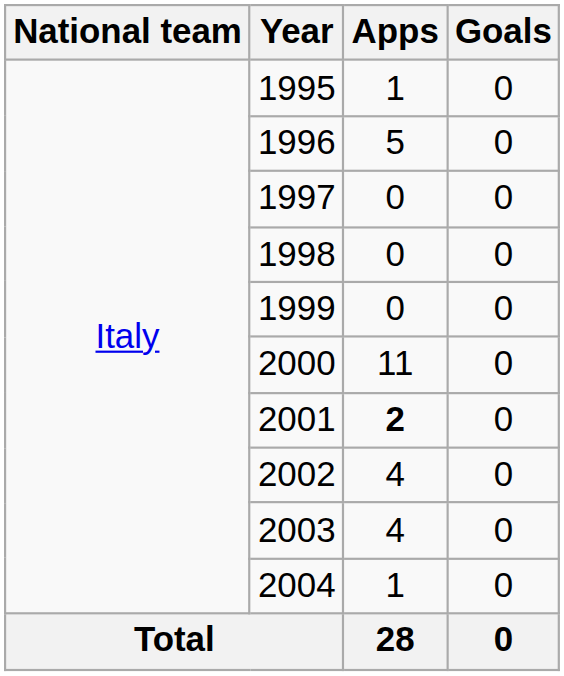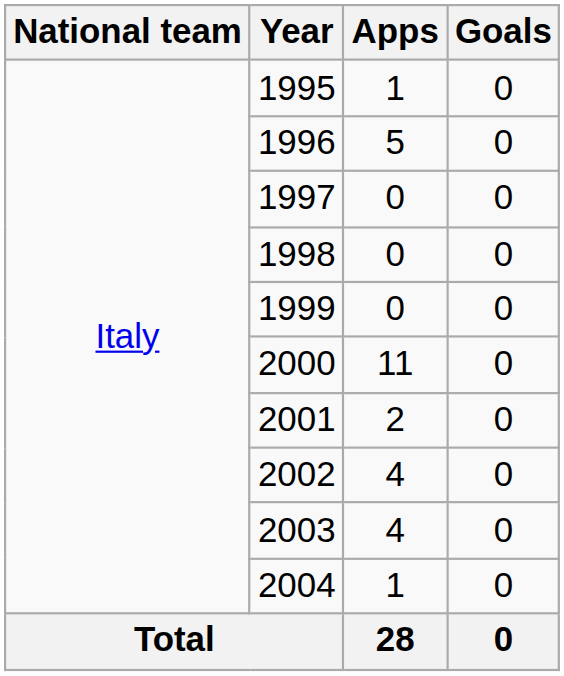(395, 419) bold -> (395, 419) normal
